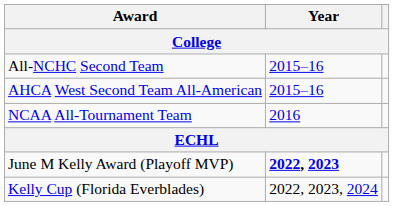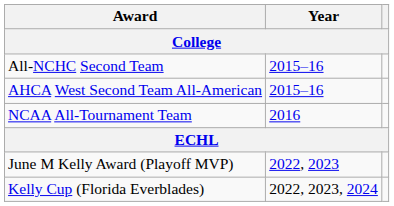(304, 164) bold -> (304, 164) normal
